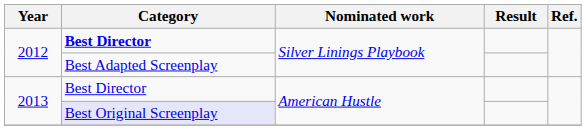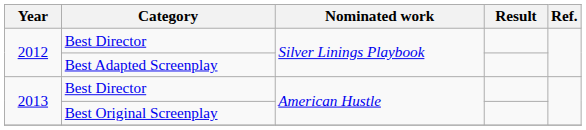(108, 40) bold -> (105, 40) normal
(141, 112) lavender background -> (141, 112) no background
